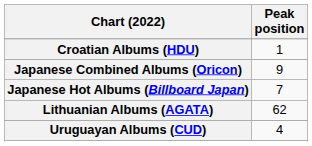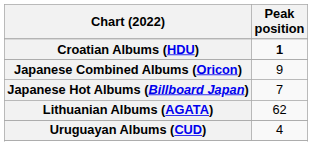(280, 49) normal -> (280, 49) bold
